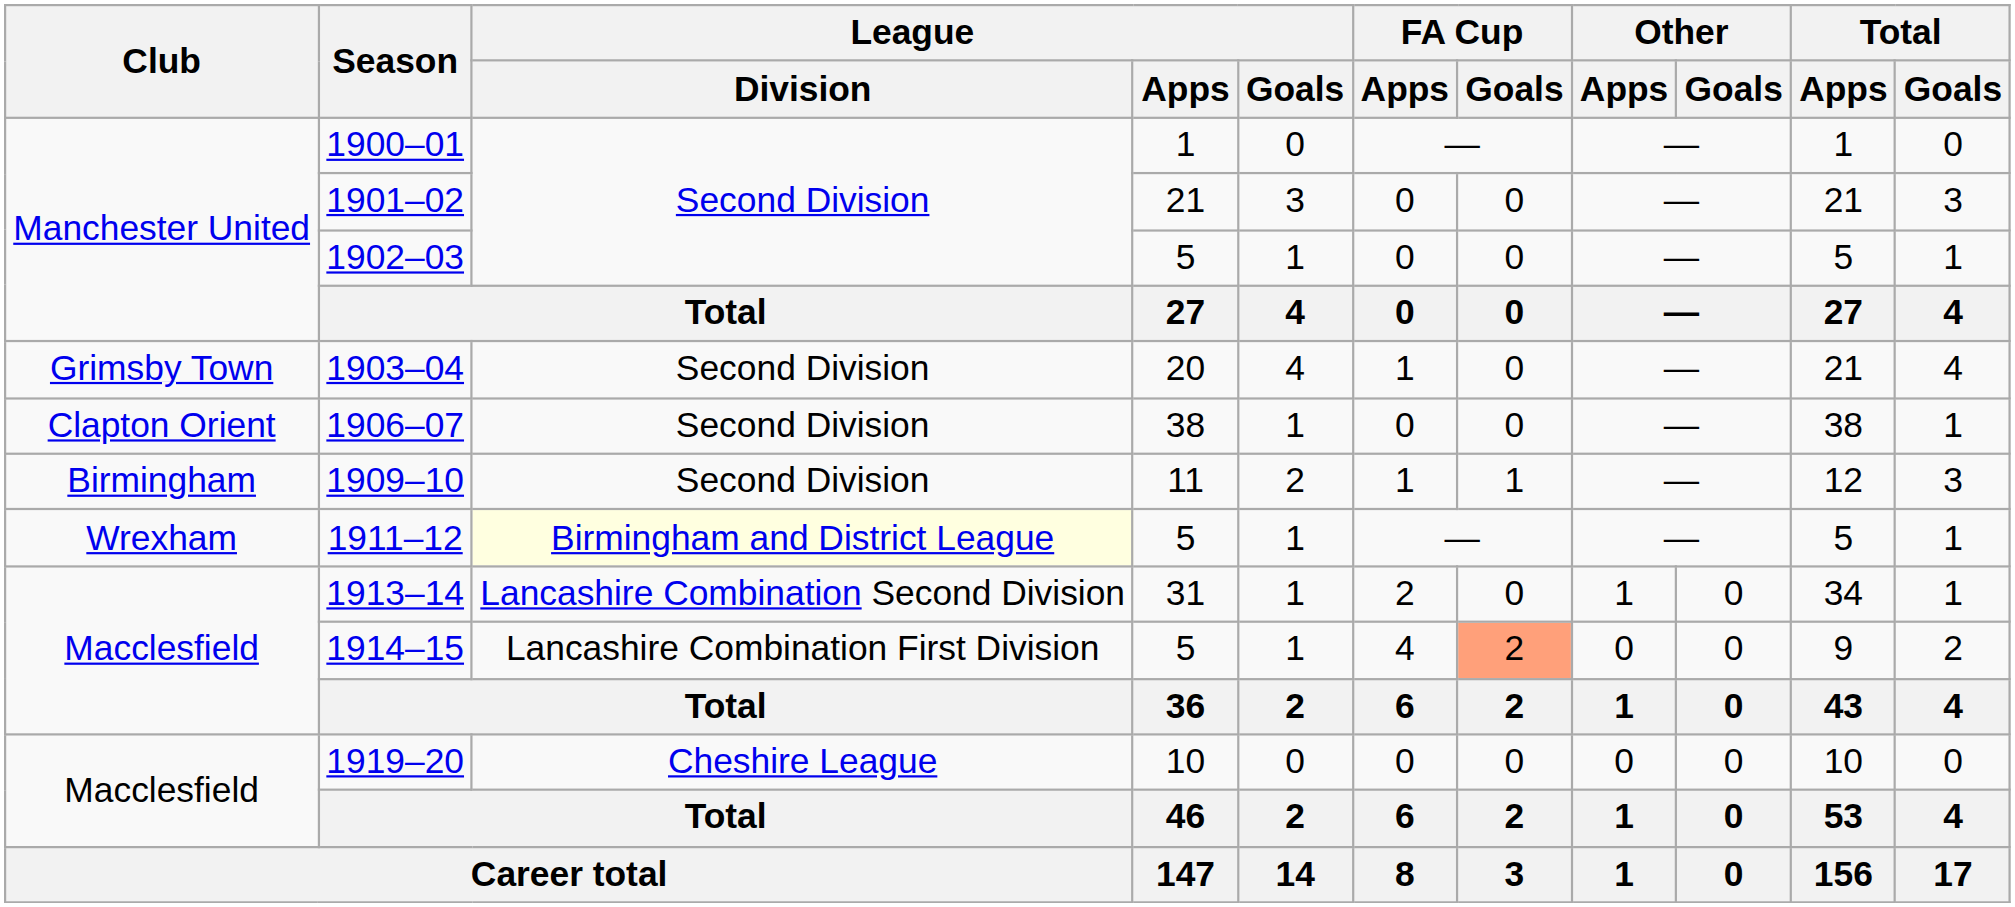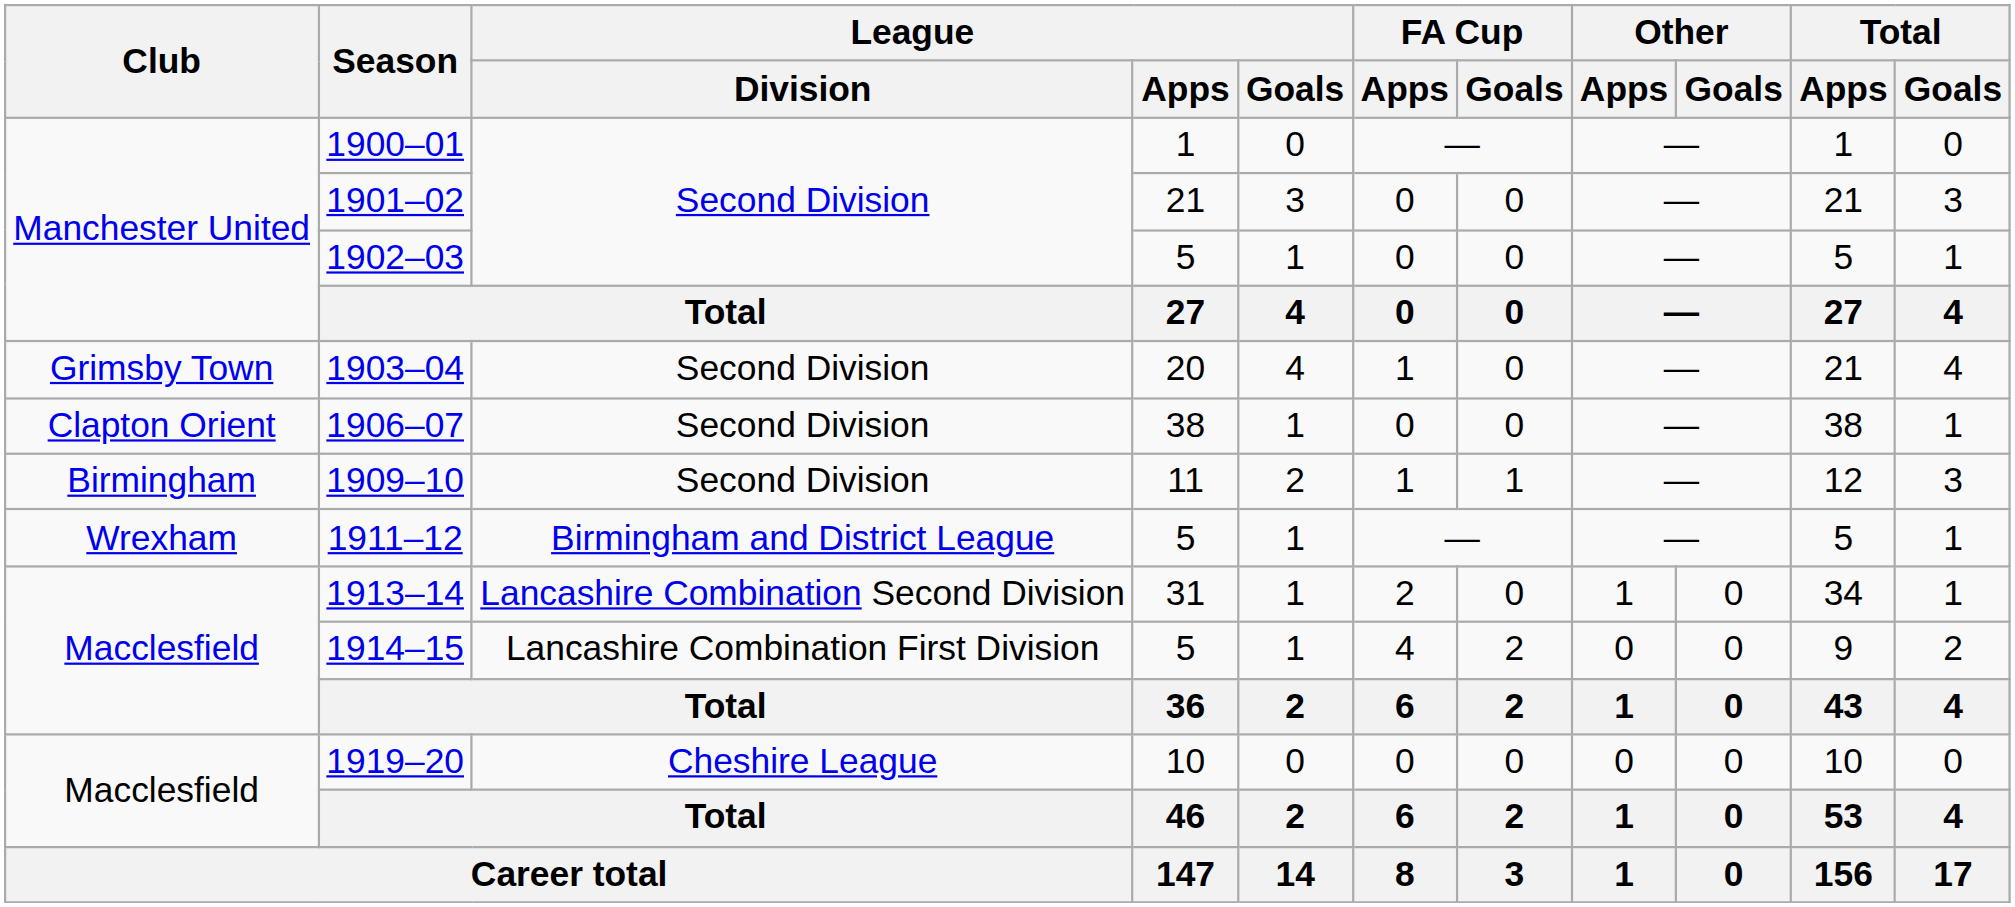(803, 537) lightyellow background -> (803, 537) no background
(1514, 649) lightsalmon background -> (1514, 649) no background
